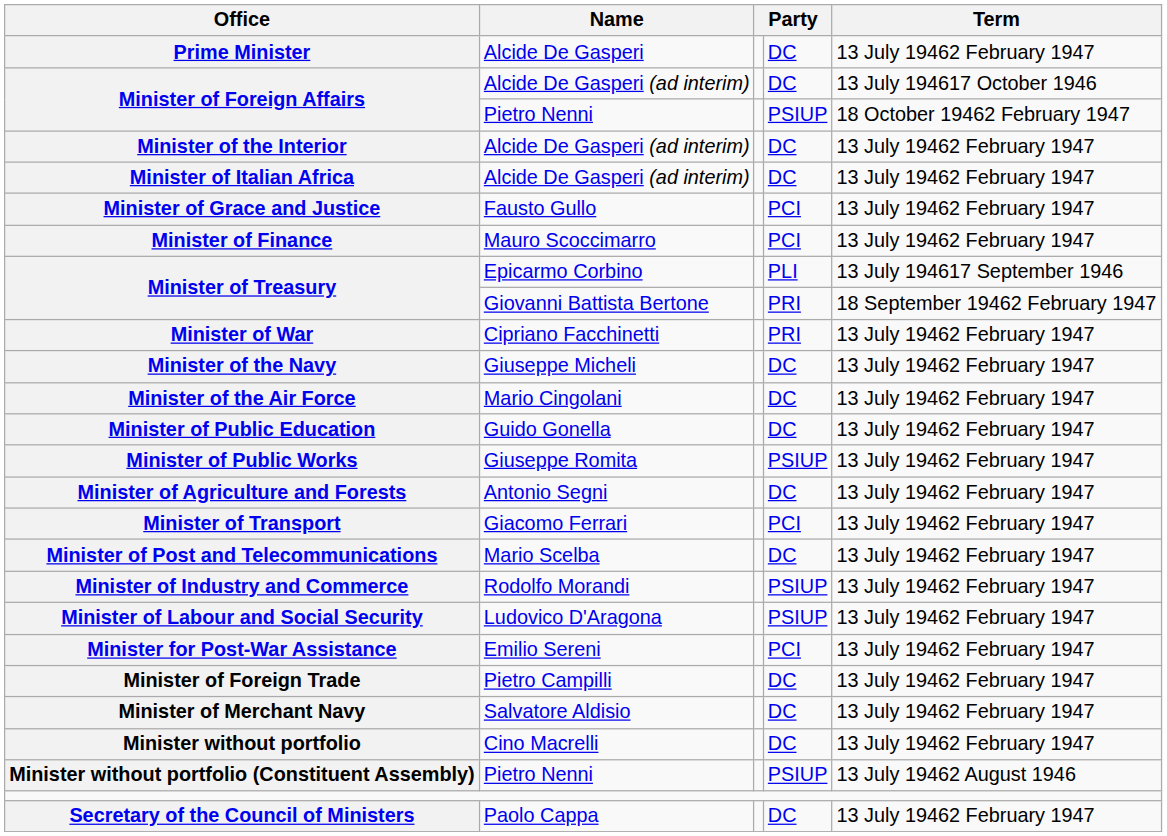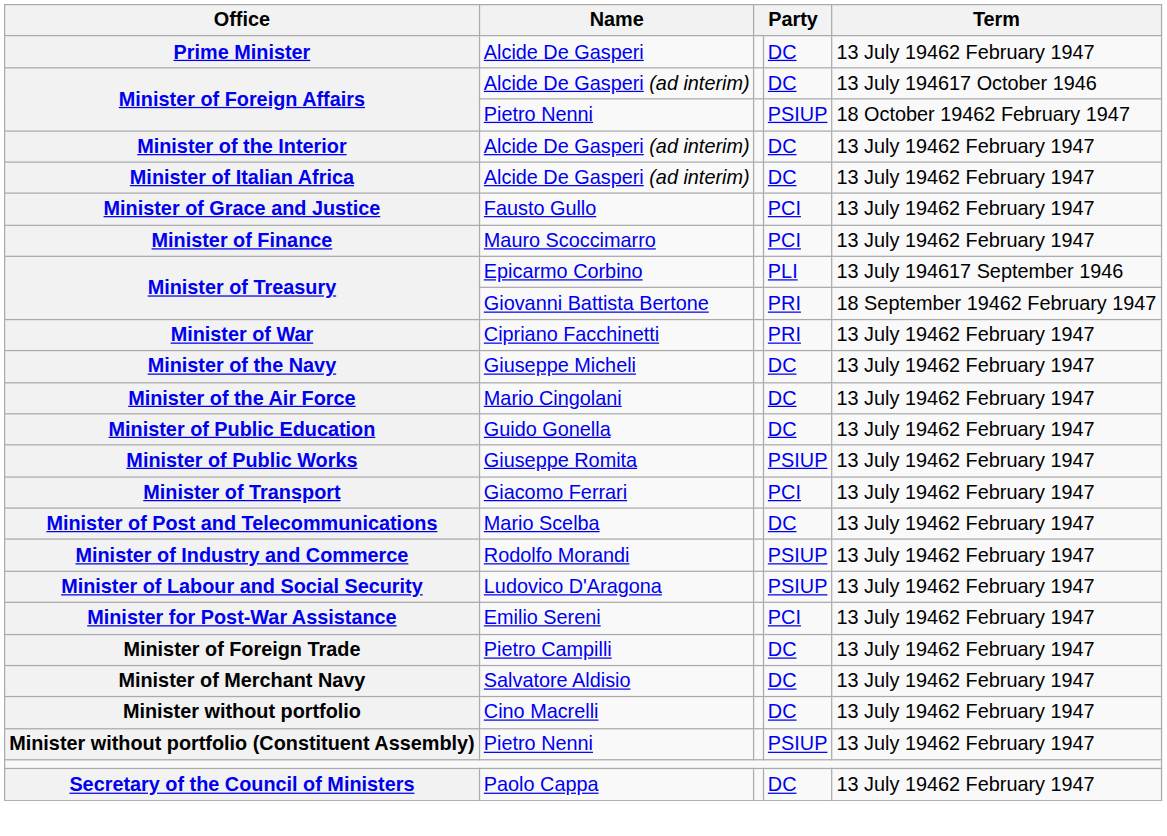- row: (242, 492)
(956, 775) 13 July 19462 August 1946 -> (966, 743) 13 July 19462 February 1947
